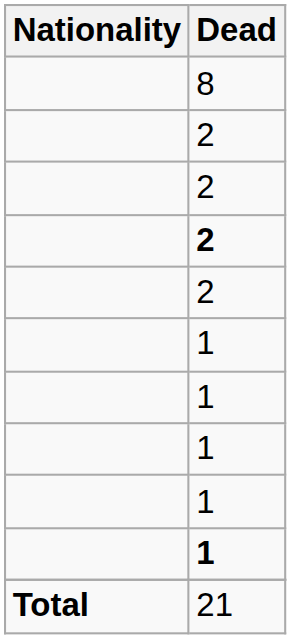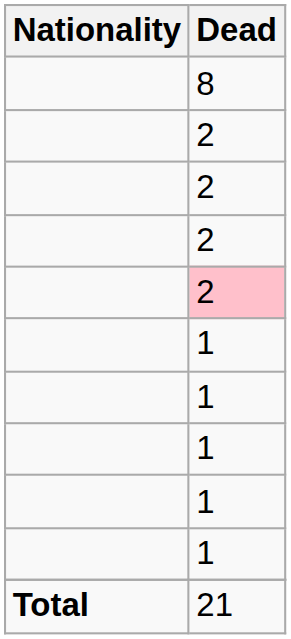(205, 239) bold -> (205, 239) normal
(205, 291) no background -> (205, 291) pink background
(205, 553) bold -> (205, 553) normal
